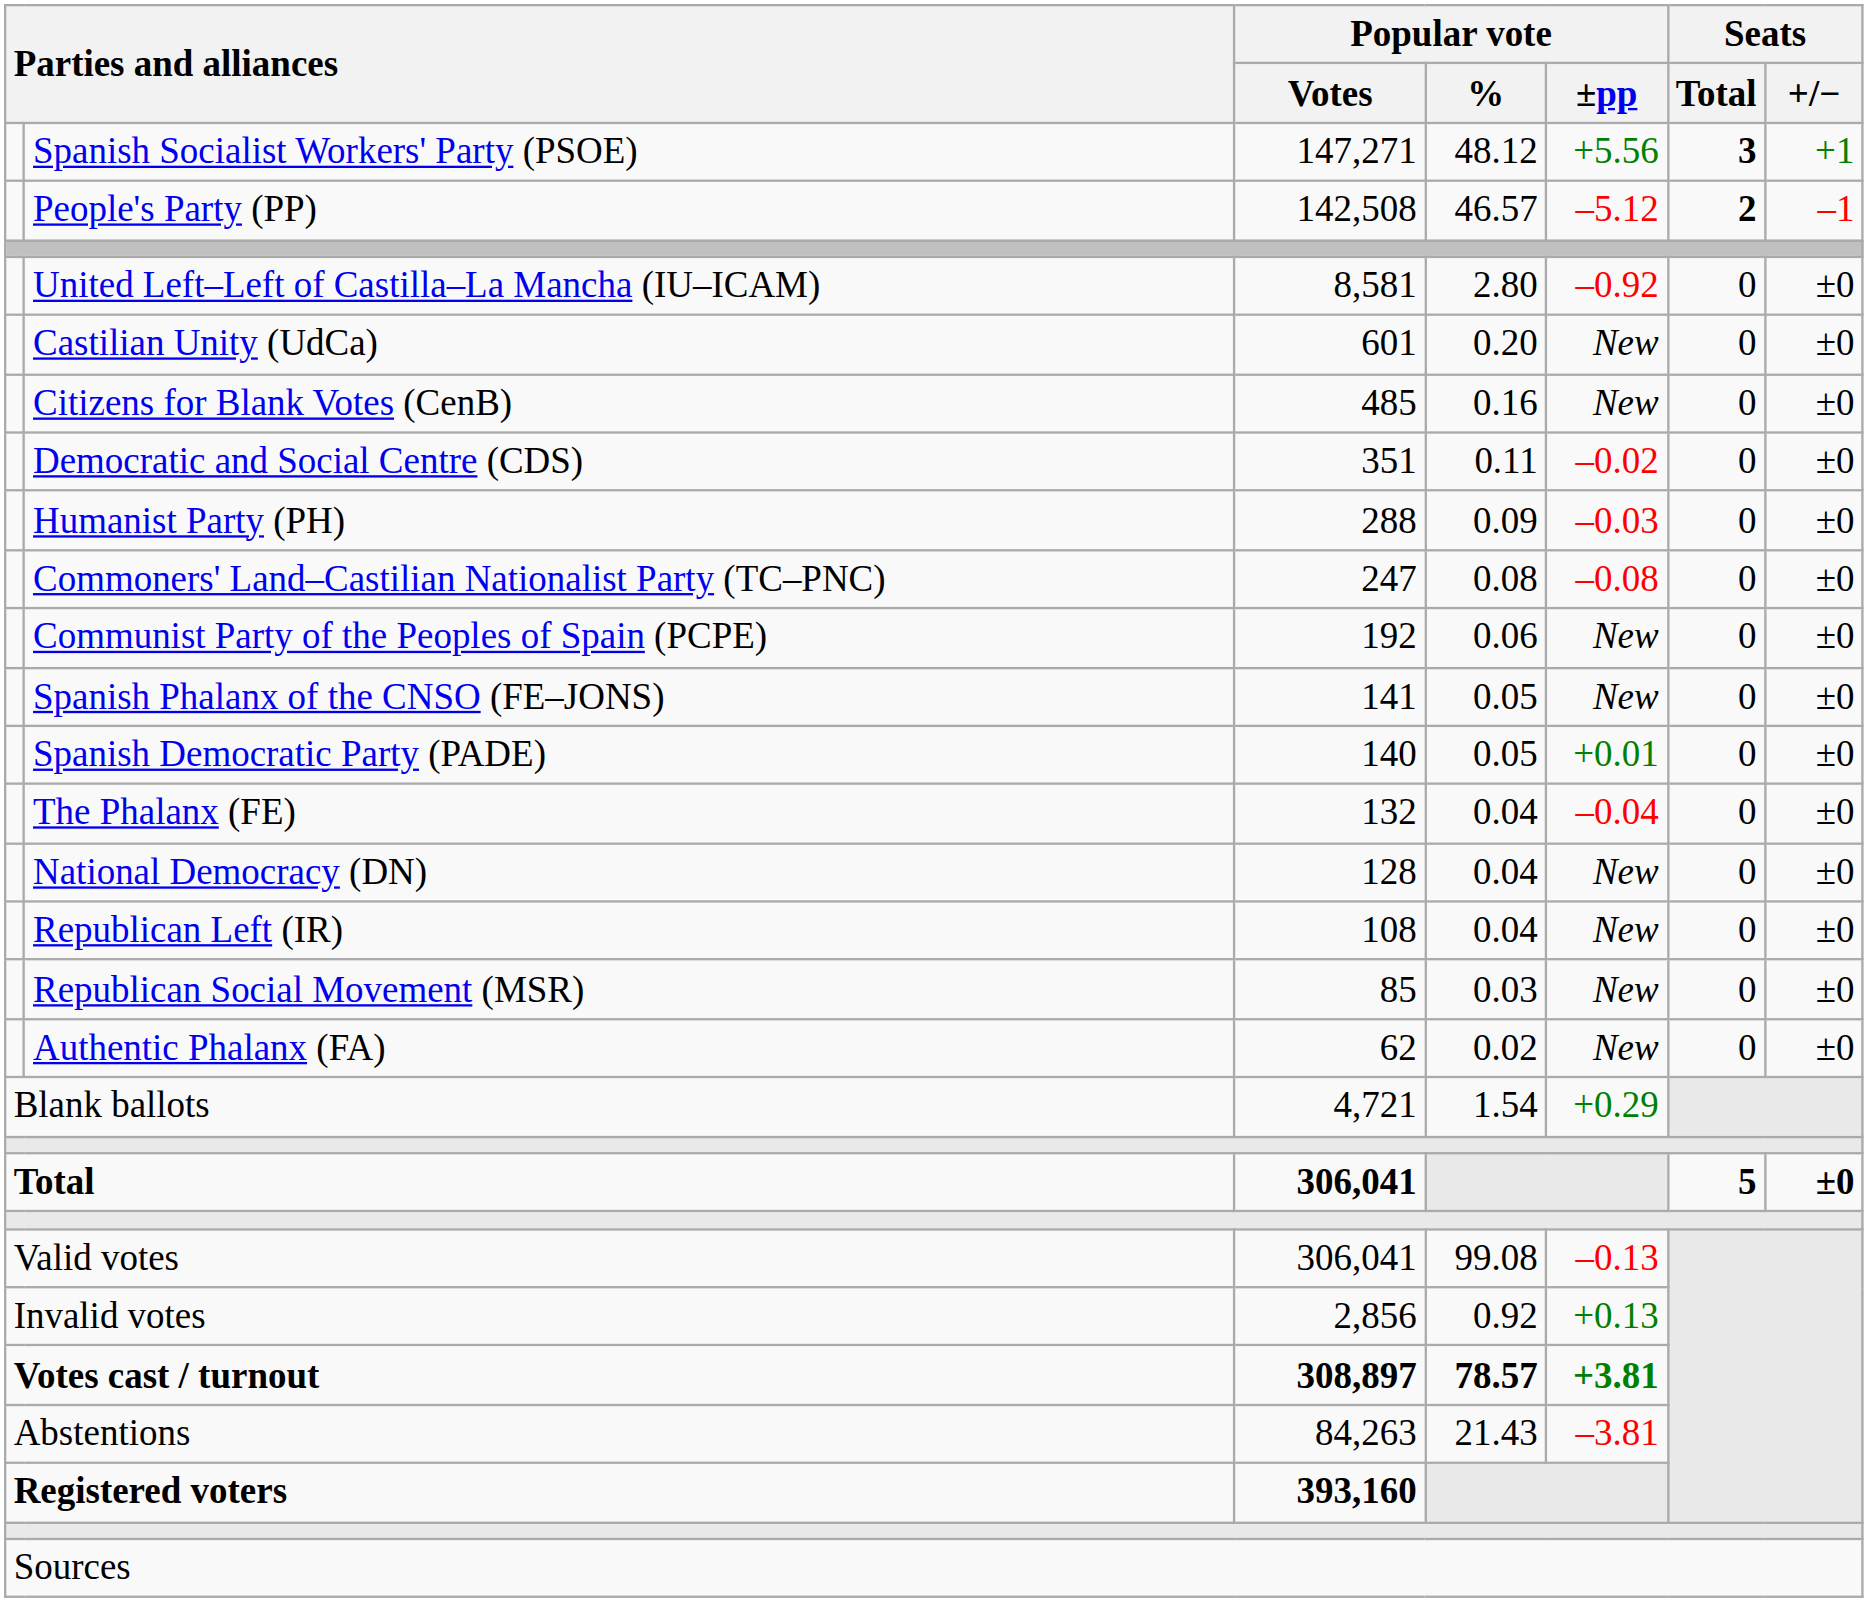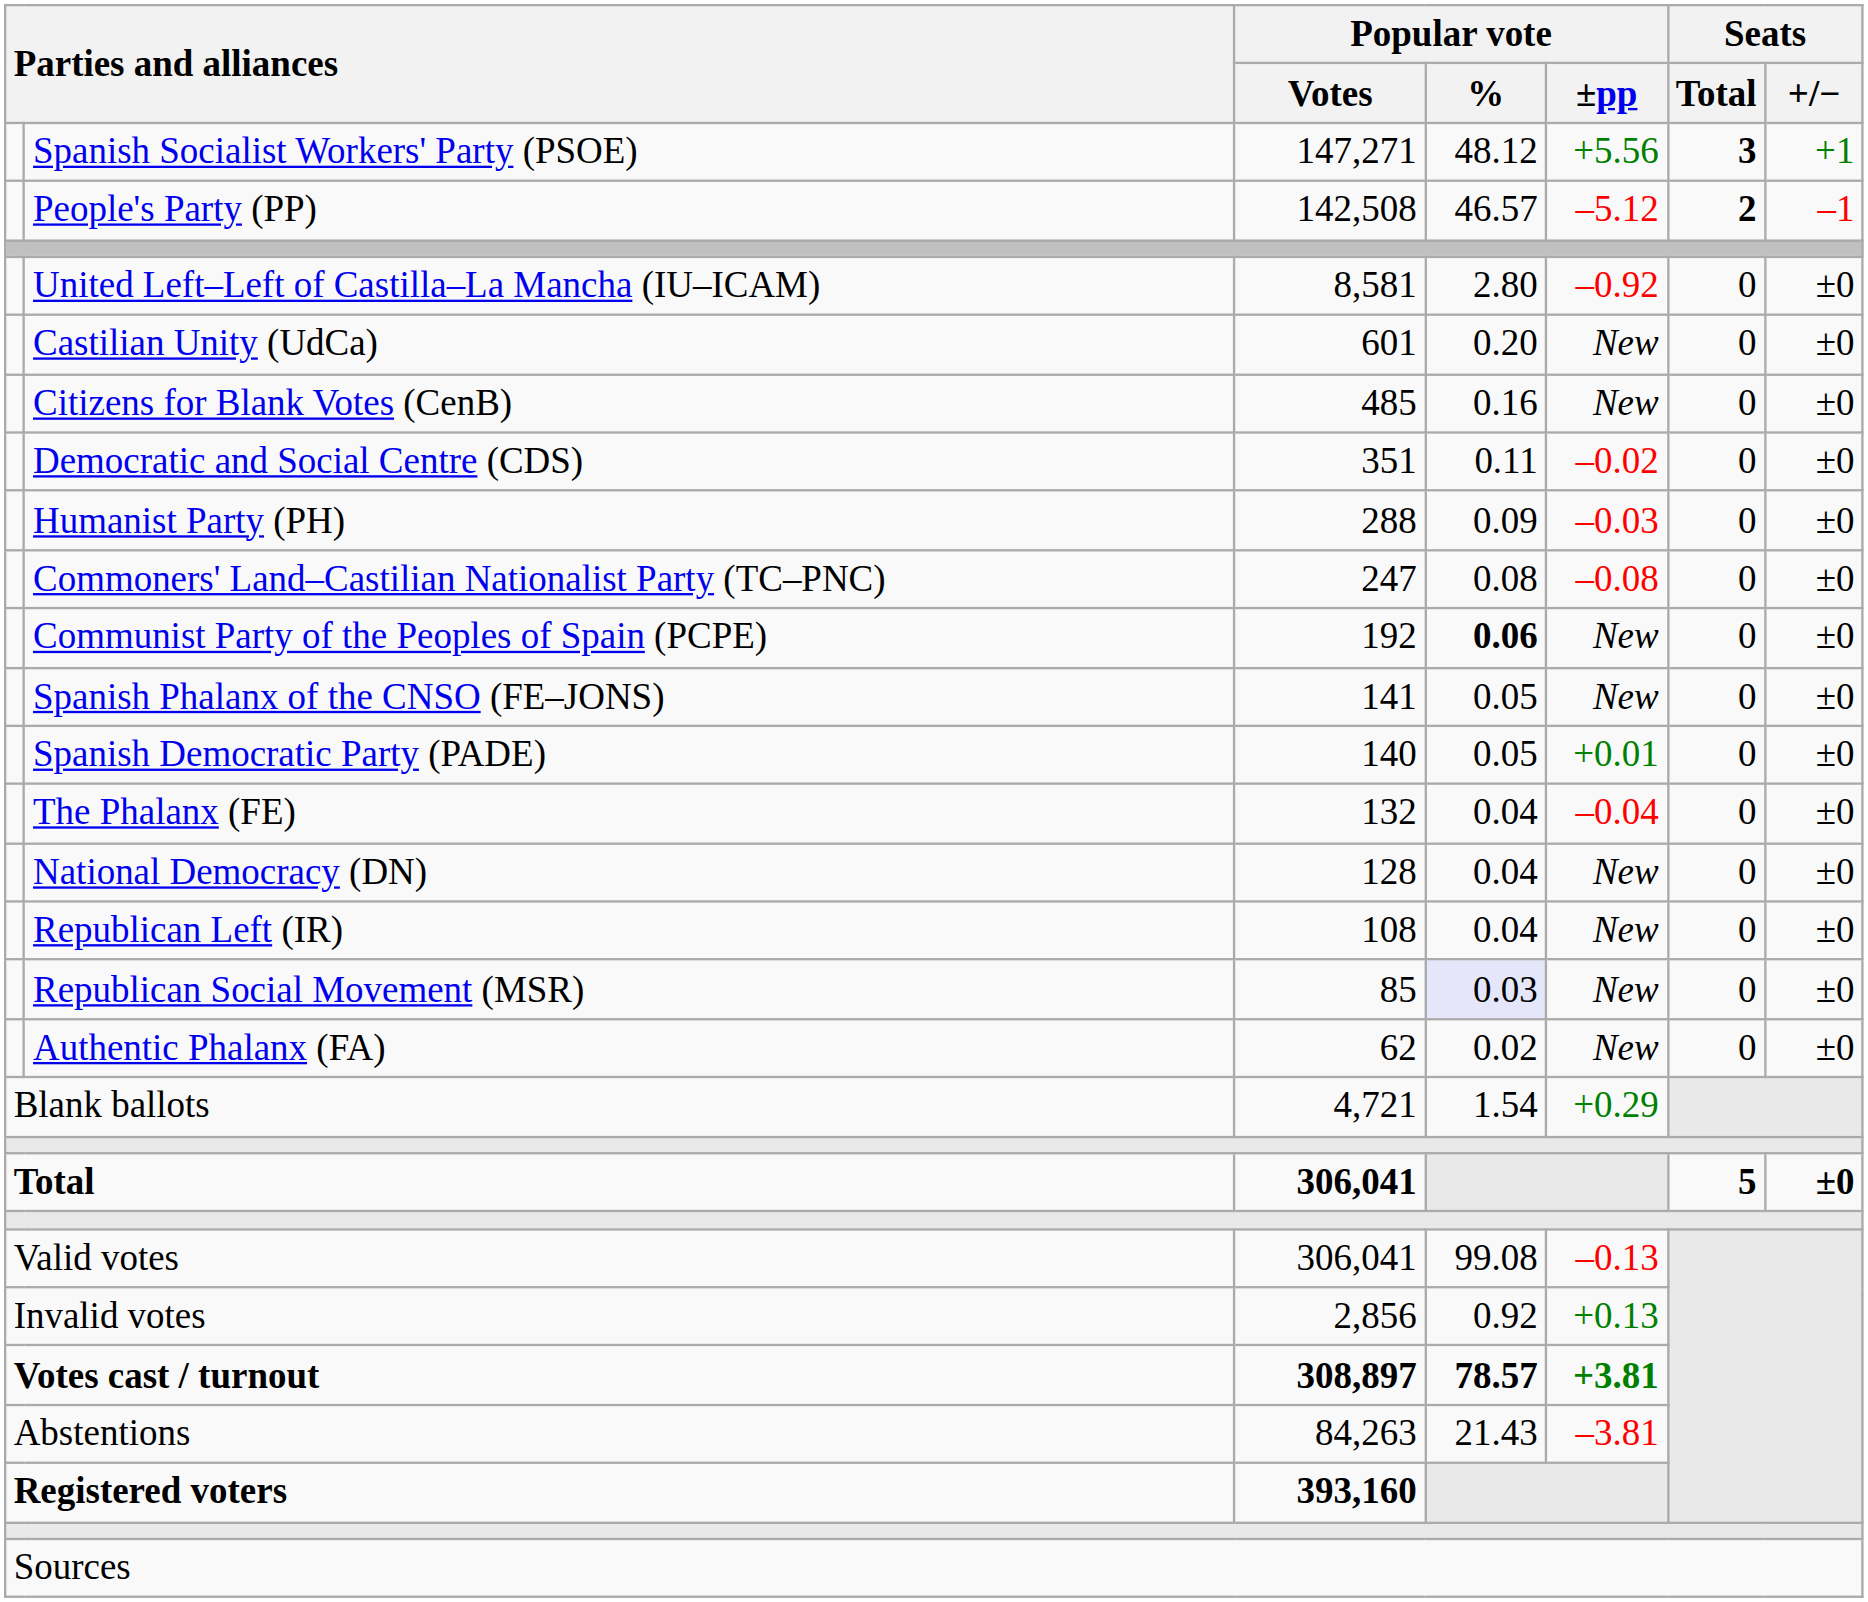(1505, 637) normal -> (1505, 637) bold
(1505, 988) no background -> (1505, 988) lavender background
